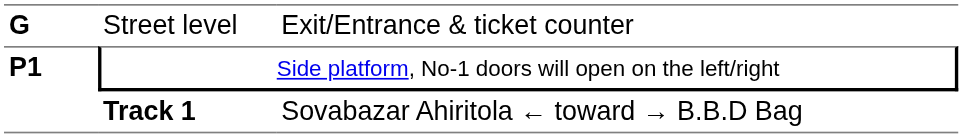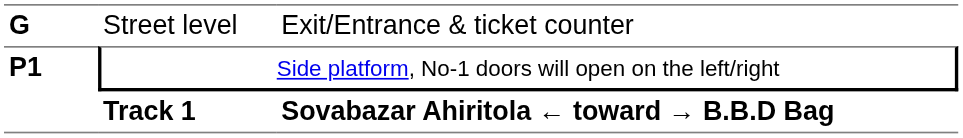(542, 111) normal -> (558, 111) bold
